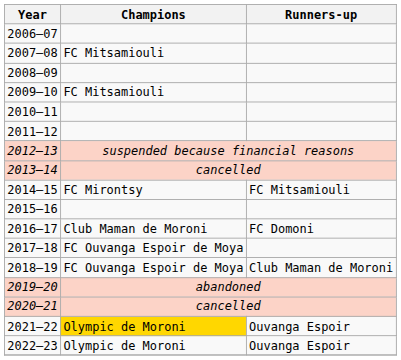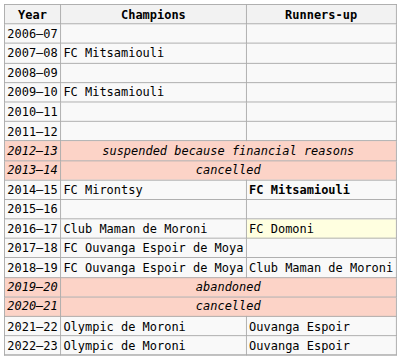(300, 190) normal -> (300, 190) bold
(282, 229) no background -> (282, 229) lightyellow background
(125, 326) gold background -> (125, 326) no background
